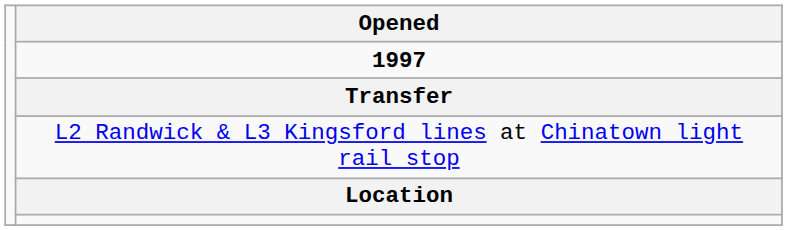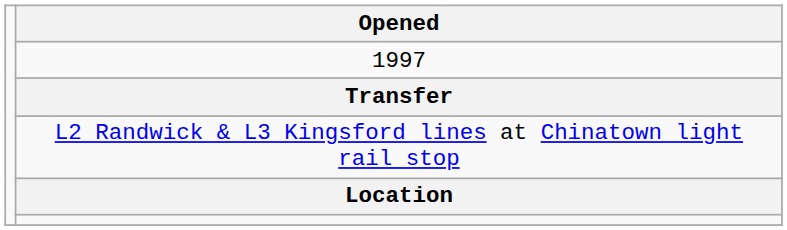(399, 60) bold -> (399, 60) normal
